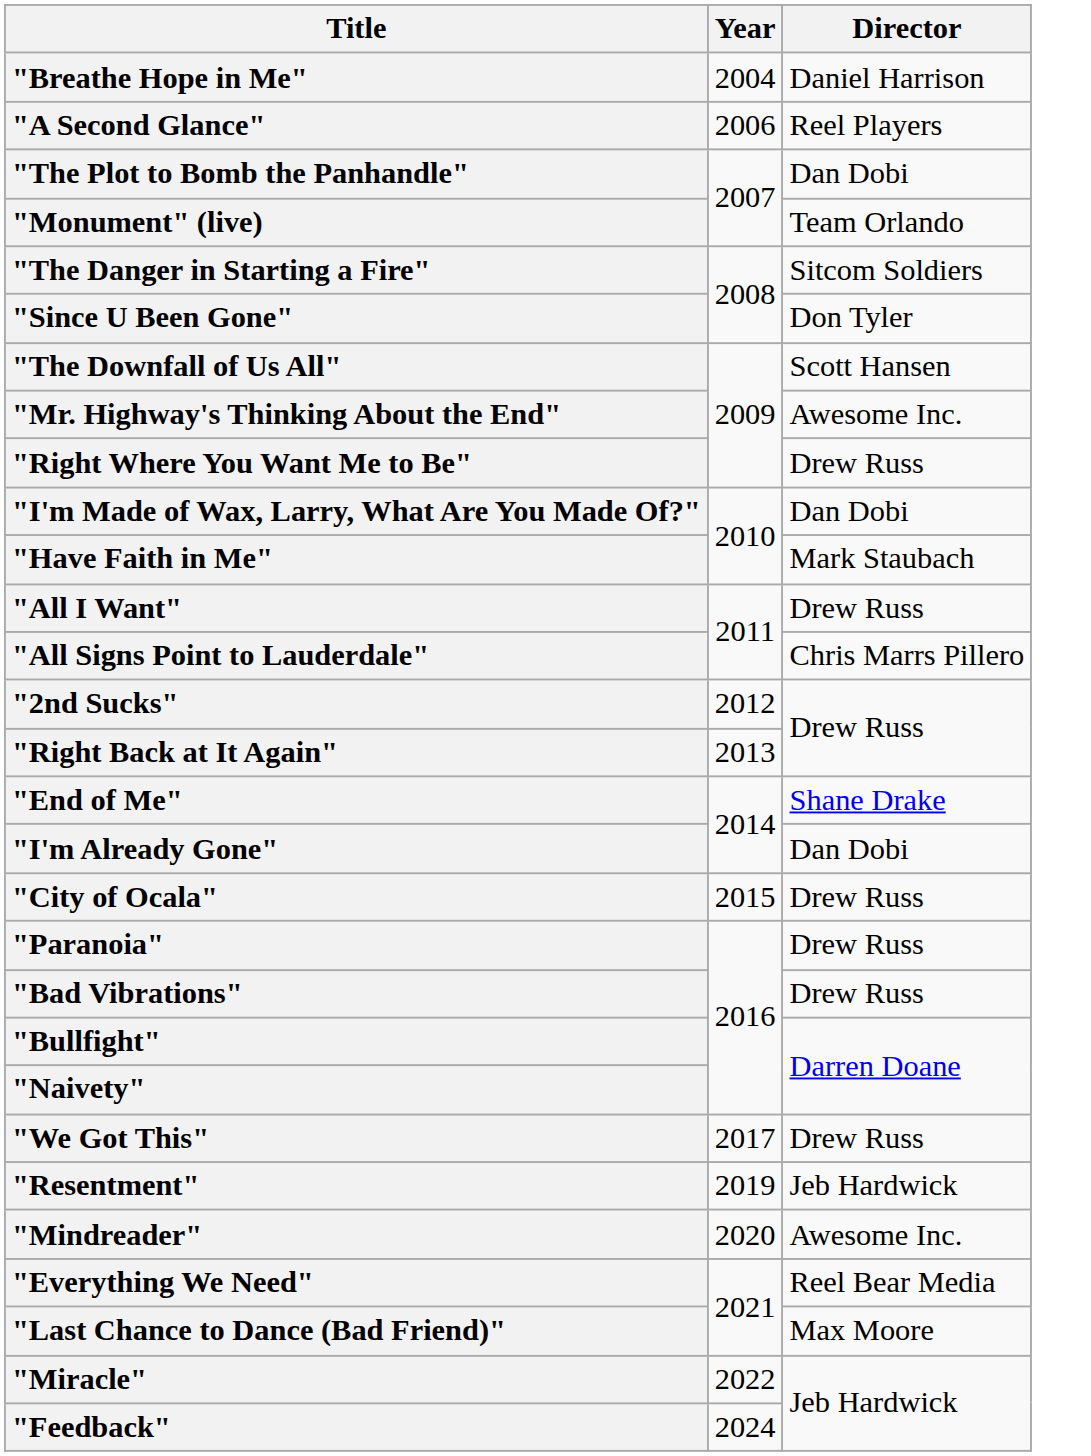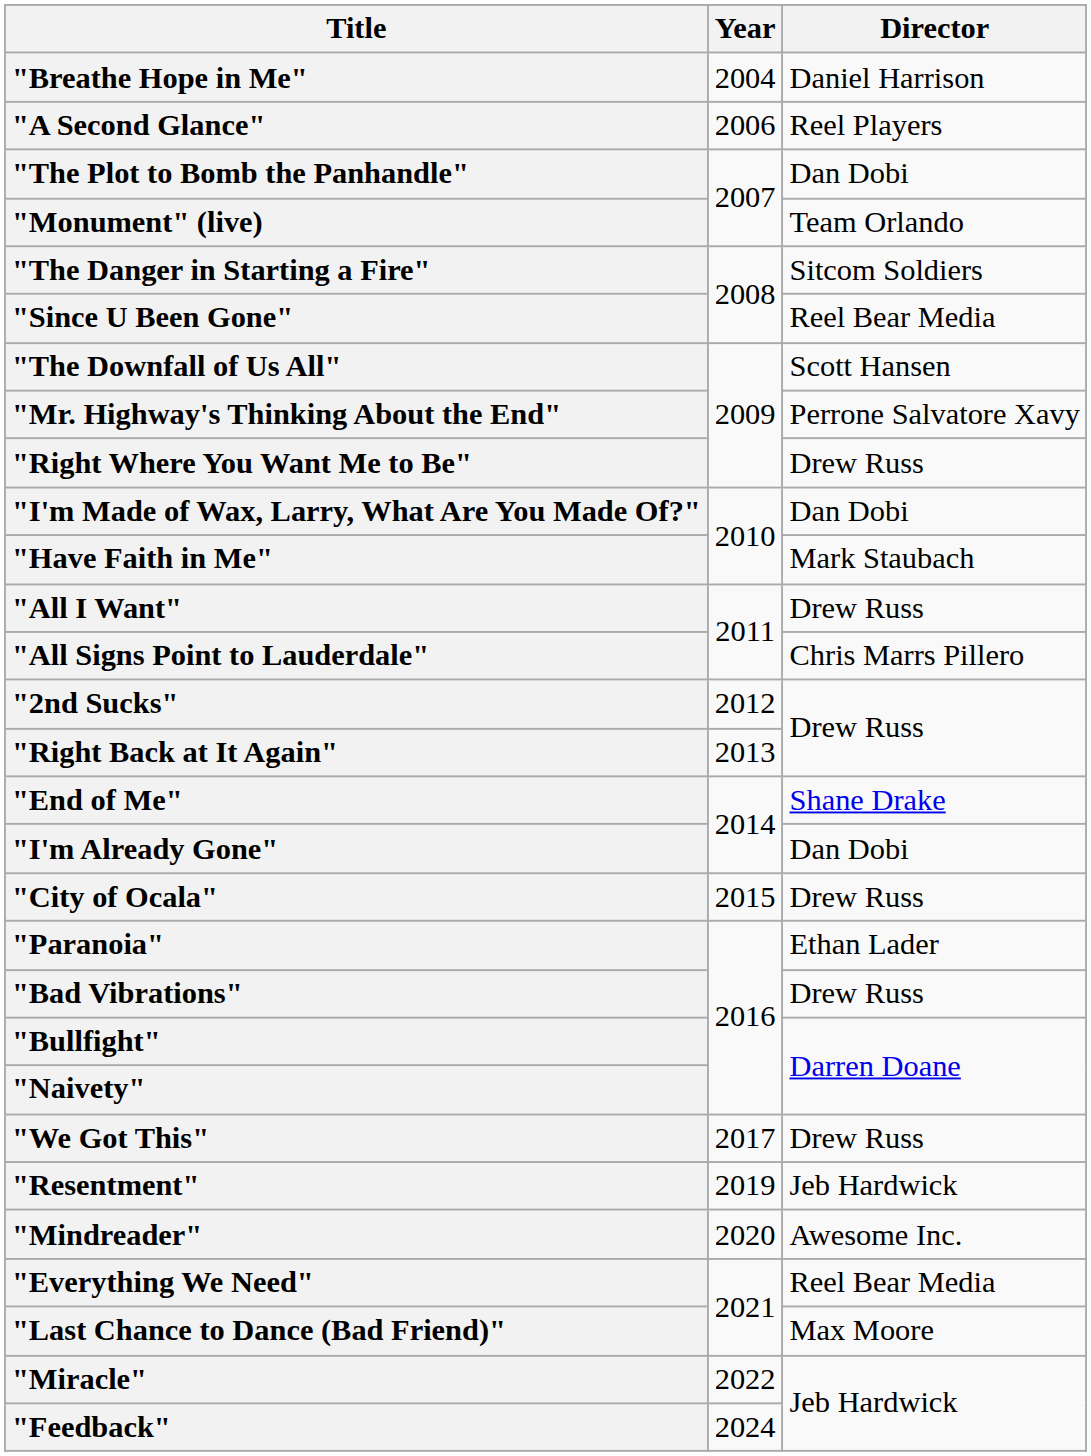(851, 317) Don Tyler -> (893, 317) Reel Bear Media
(876, 414) Awesome Inc. -> (935, 414) Perrone Salvatore Xavy
(857, 944) Drew Russ -> (864, 944) Ethan Lader
